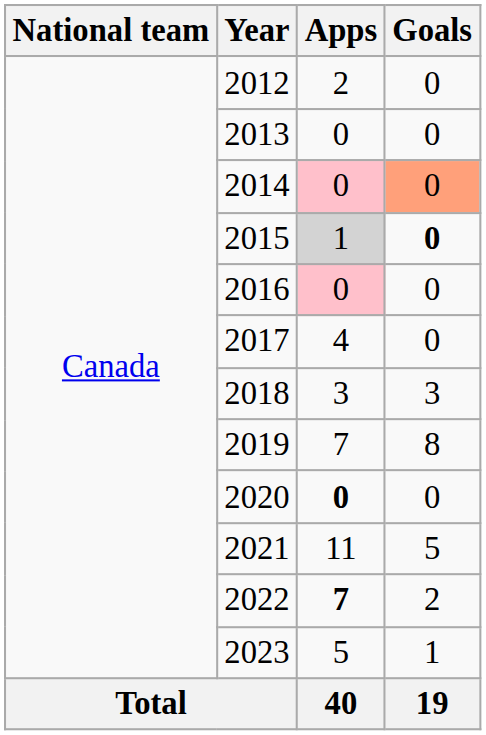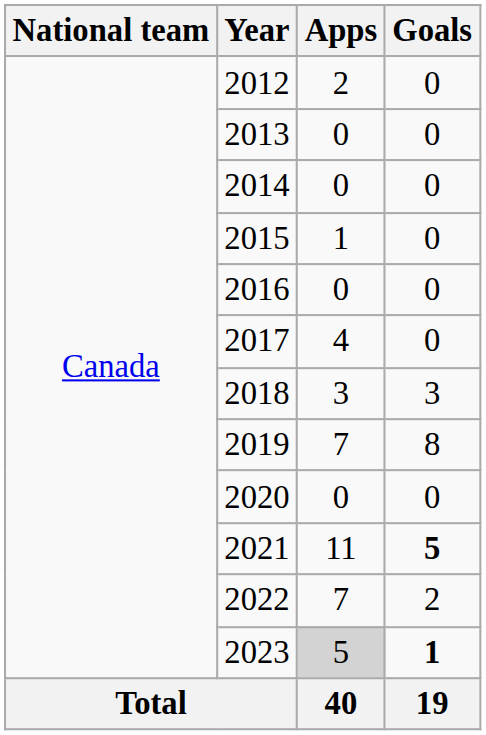(341, 185) pink background -> (341, 185) no background
(432, 185) lightsalmon background -> (432, 185) no background
(341, 237) lightgrey background -> (341, 237) no background
(432, 237) bold -> (432, 237) normal
(341, 289) pink background -> (341, 289) no background
(341, 496) bold -> (341, 496) normal
(432, 548) normal -> (432, 548) bold
(341, 599) bold -> (341, 599) normal
(341, 651) no background -> (341, 651) lightgrey background
(432, 651) normal -> (432, 651) bold
